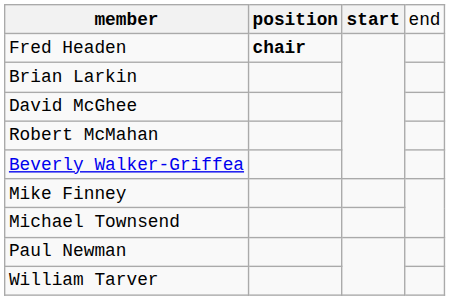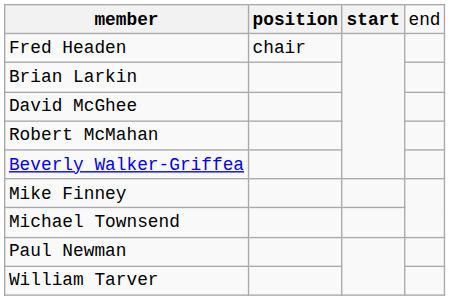(279, 48) bold -> (279, 48) normal
